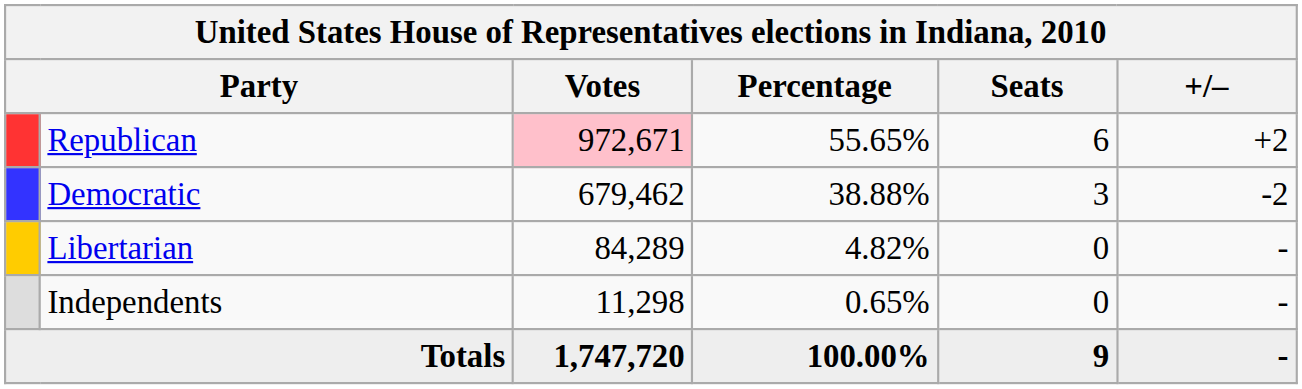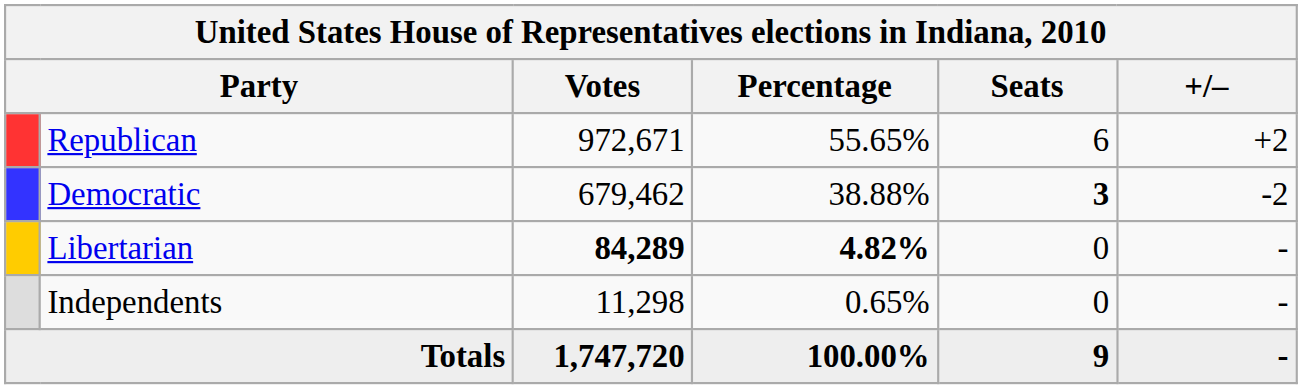(631, 140) pink background -> (631, 140) no background
(1101, 194) normal -> (1101, 194) bold
(639, 248) normal -> (639, 248) bold
(887, 248) normal -> (885, 248) bold
